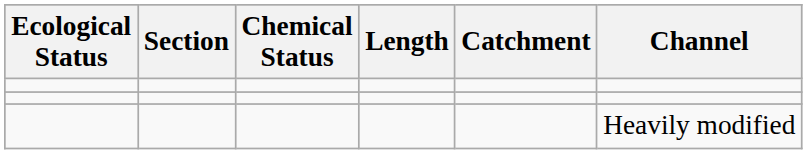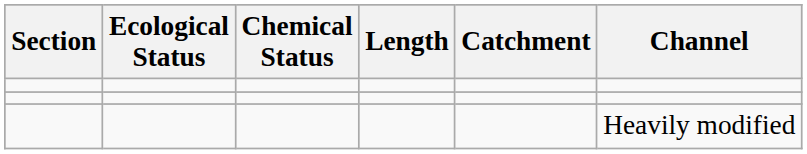columns swapped: (186, 41) <-> (71, 41)
